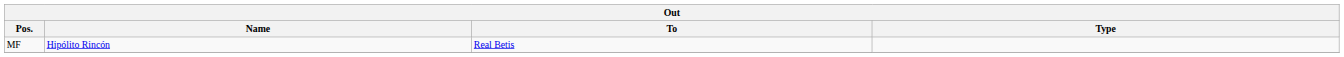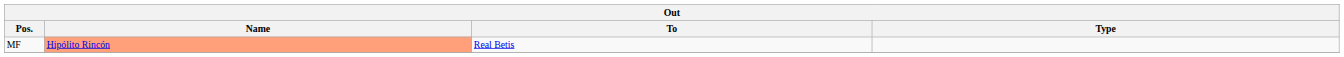(78, 45) no background -> (78, 45) lightsalmon background
